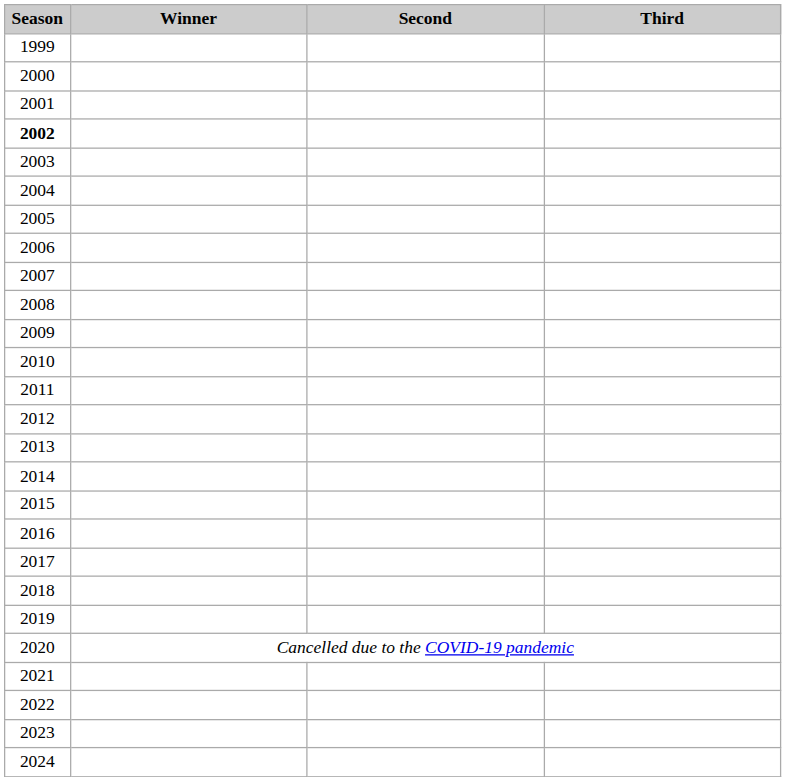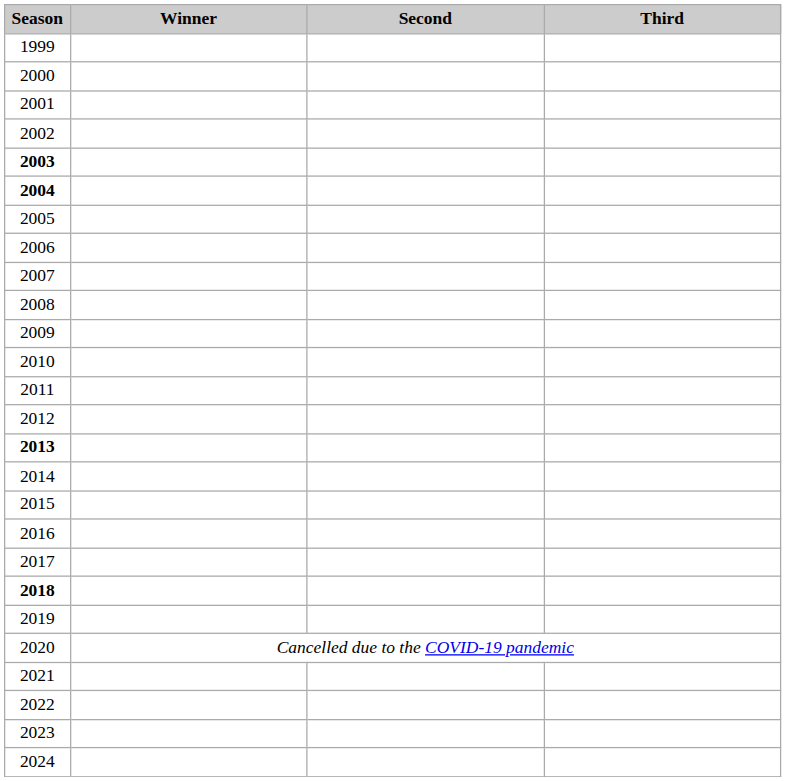(37, 132) bold -> (37, 132) normal
(37, 161) normal -> (37, 161) bold
(37, 189) normal -> (37, 189) bold
(37, 447) normal -> (37, 447) bold
(37, 590) normal -> (37, 590) bold
